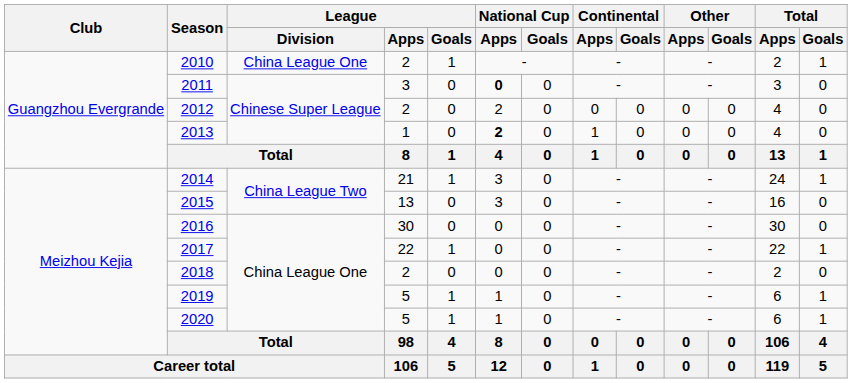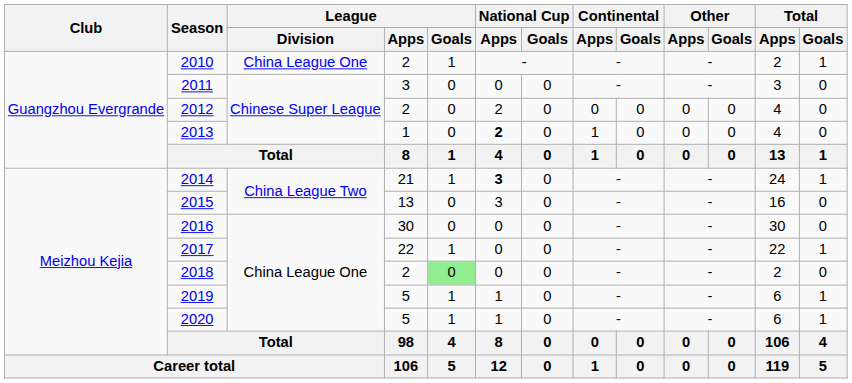(499, 86) bold -> (499, 86) normal
(499, 179) normal -> (499, 179) bold
(452, 272) no background -> (452, 272) lightgreen background
